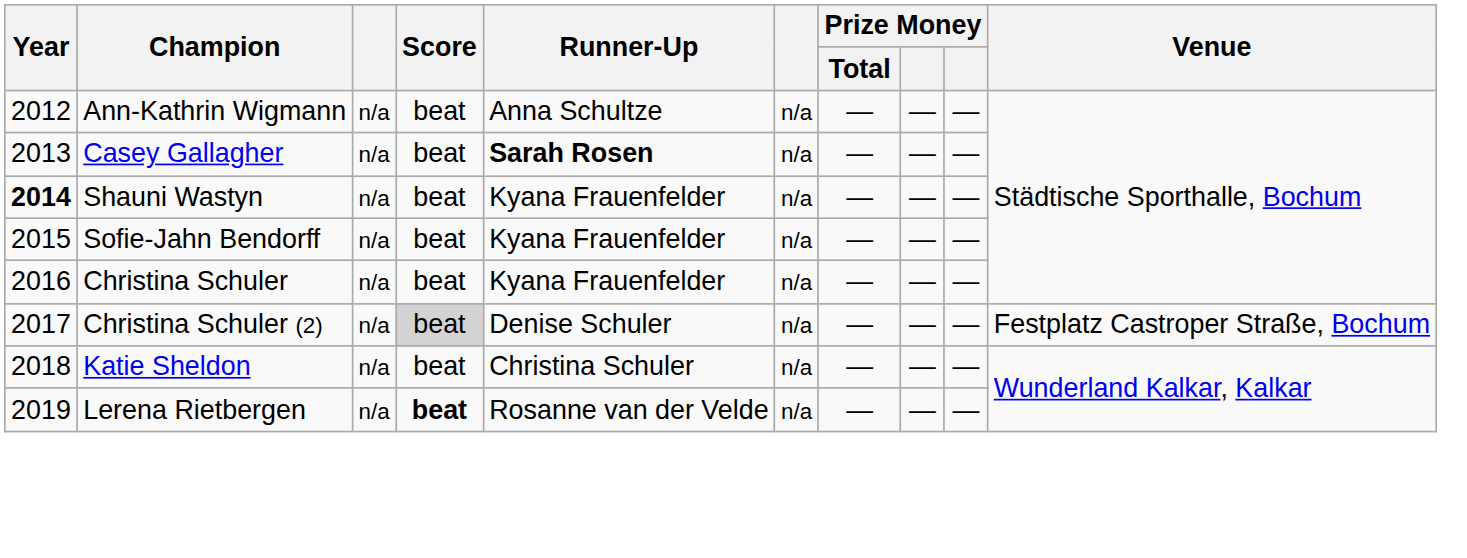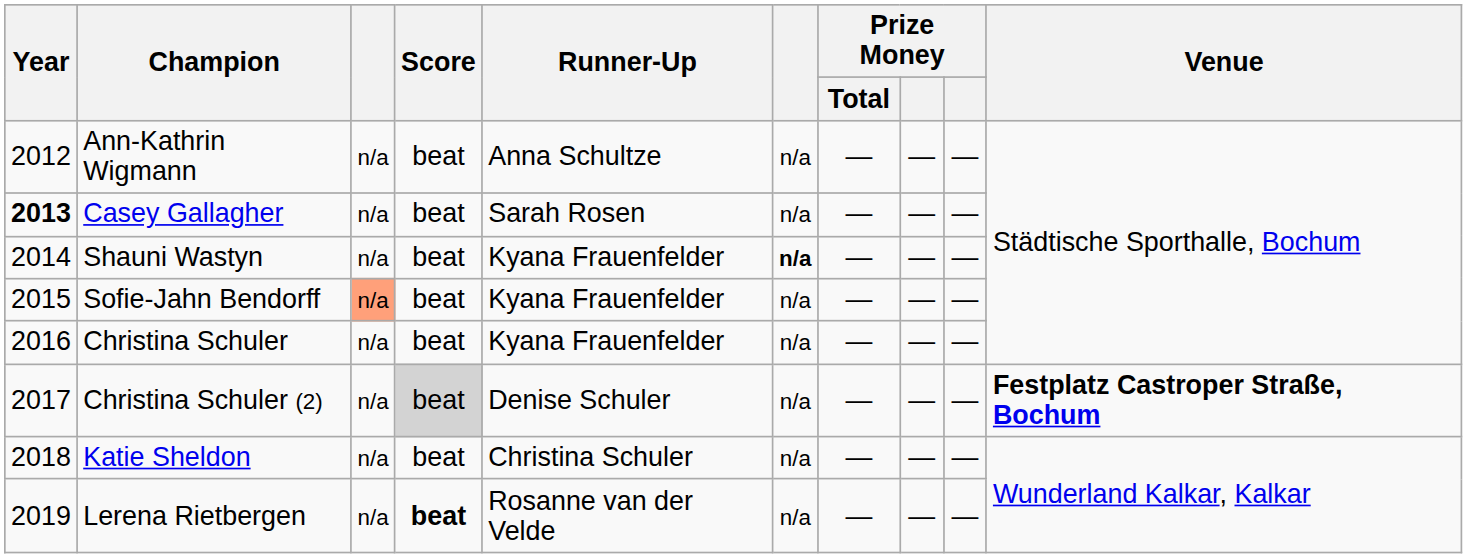(41, 153) normal -> (41, 214) bold
(571, 153) bold -> (567, 214) normal
(41, 196) bold -> (41, 256) normal
(797, 198) normal -> (795, 256) bold
(374, 240) no background -> (373, 301) lightsalmon background
(1212, 324) normal -> (1168, 399) bold
